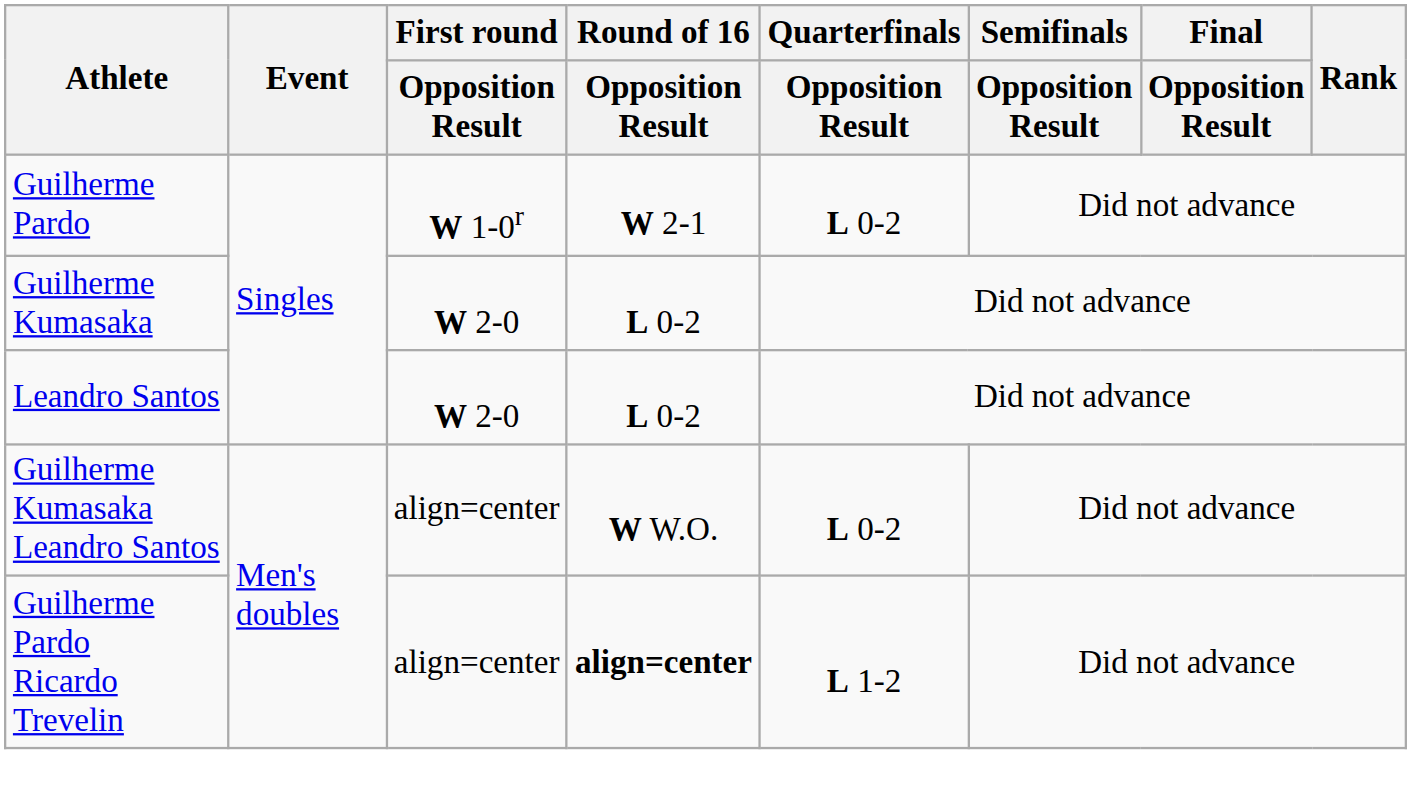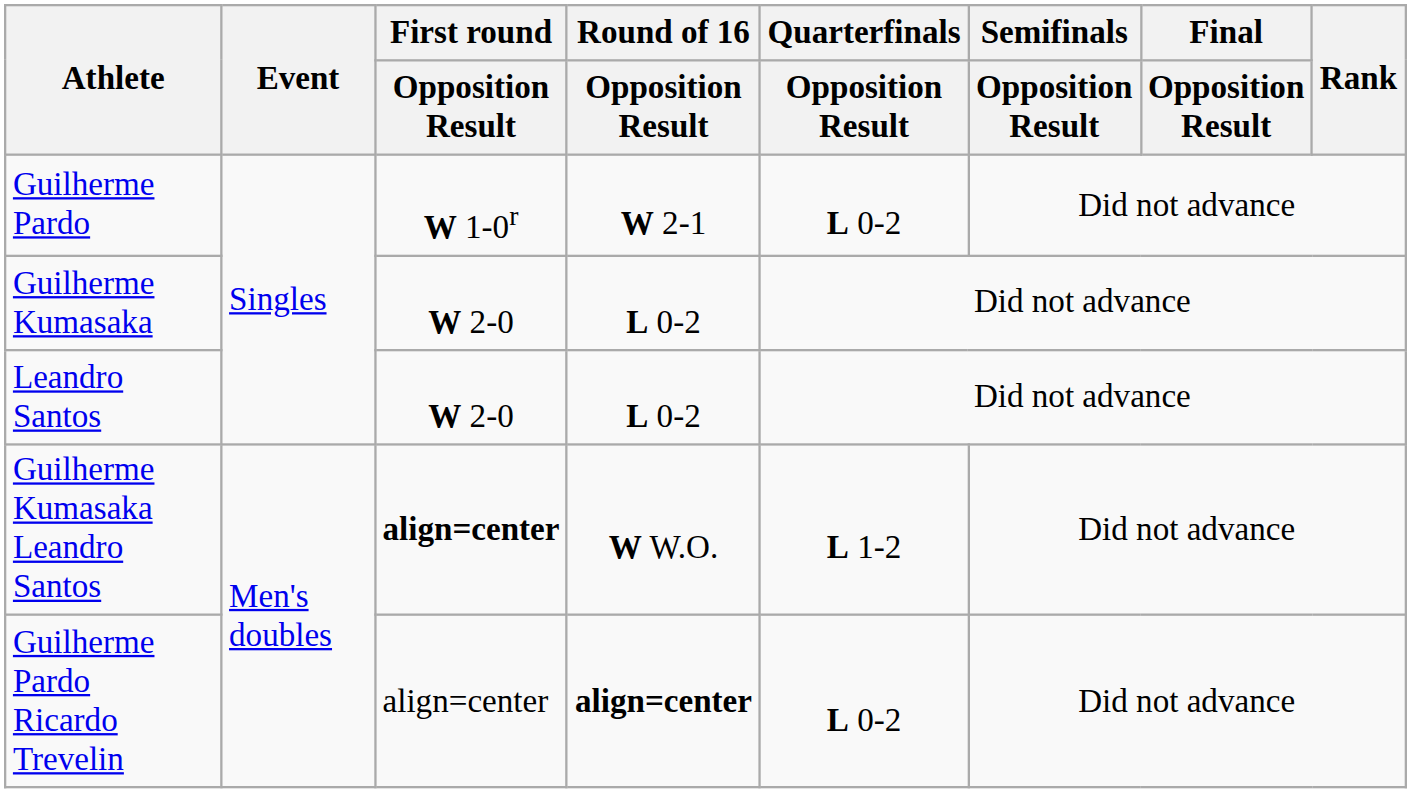(477, 509) normal -> (471, 529) bold
(864, 529) L 0-2 -> (864, 548) L 1-2
(864, 681) L 1-2 -> (864, 720) L 0-2
